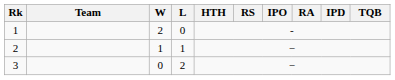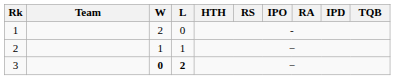(160, 65) normal -> (160, 65) bold
(183, 65) normal -> (183, 65) bold
